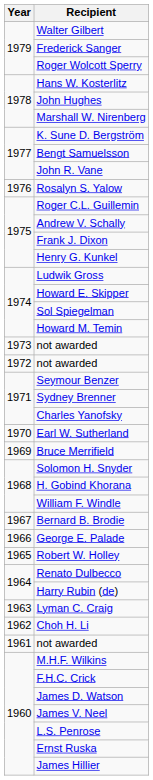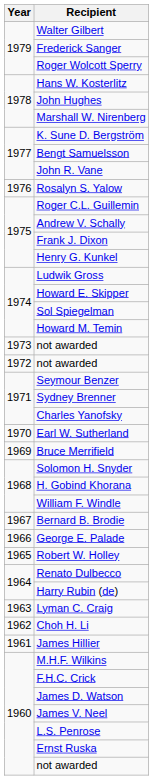(70, 643) not awarded -> (68, 643) James Hillier
(68, 766) James Hillier -> (70, 766) not awarded
